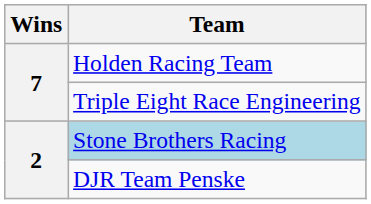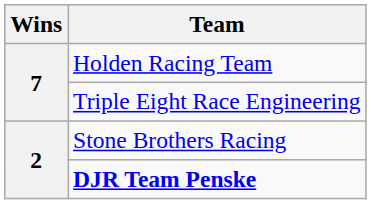(180, 140) lightblue background -> (180, 140) no background
(159, 179) normal -> (165, 179) bold
